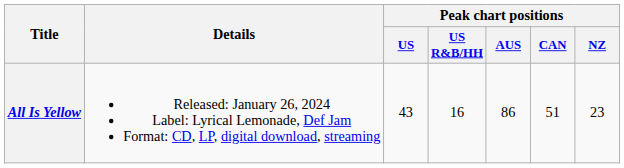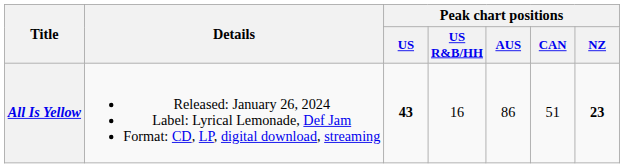(406, 112) normal -> (406, 112) bold
(597, 112) normal -> (597, 112) bold
